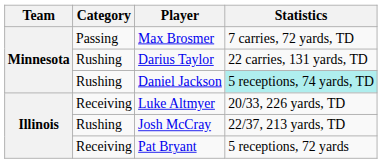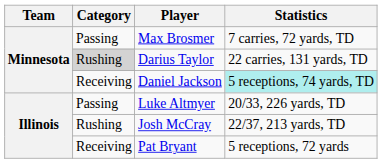(99, 59) no background -> (99, 59) lightgrey background
(99, 81) Rushing -> (104, 81) Receiving
(104, 103) Receiving -> (97, 103) Passing
